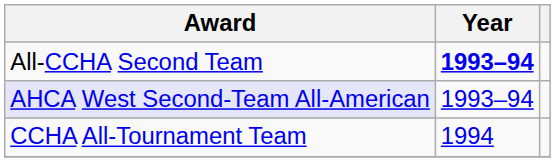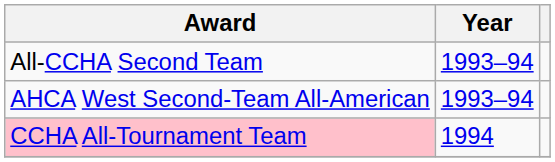(487, 61) bold -> (487, 61) normal
(220, 99) lavender background -> (220, 99) no background
(158, 136) no background -> (158, 136) pink background
